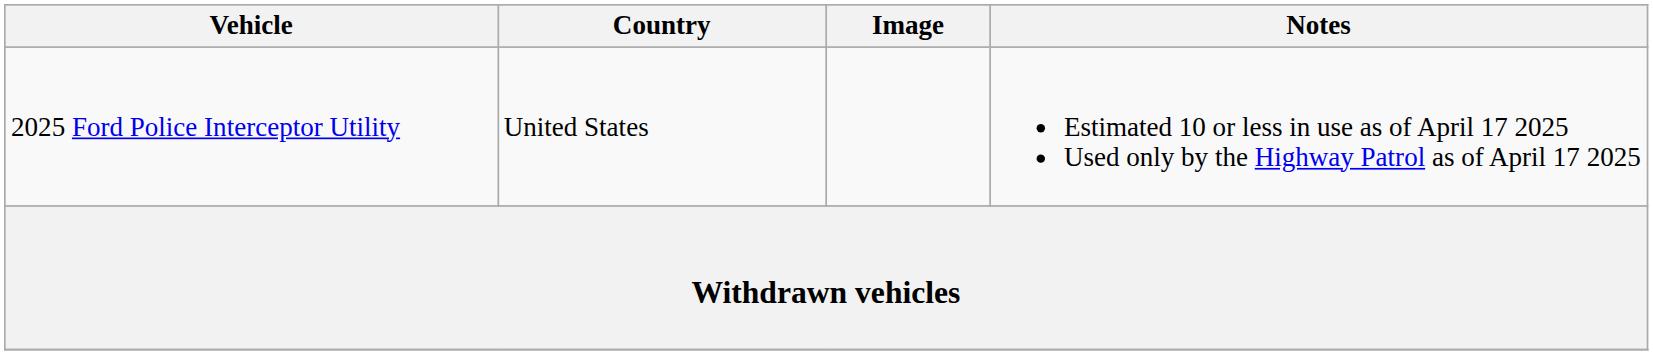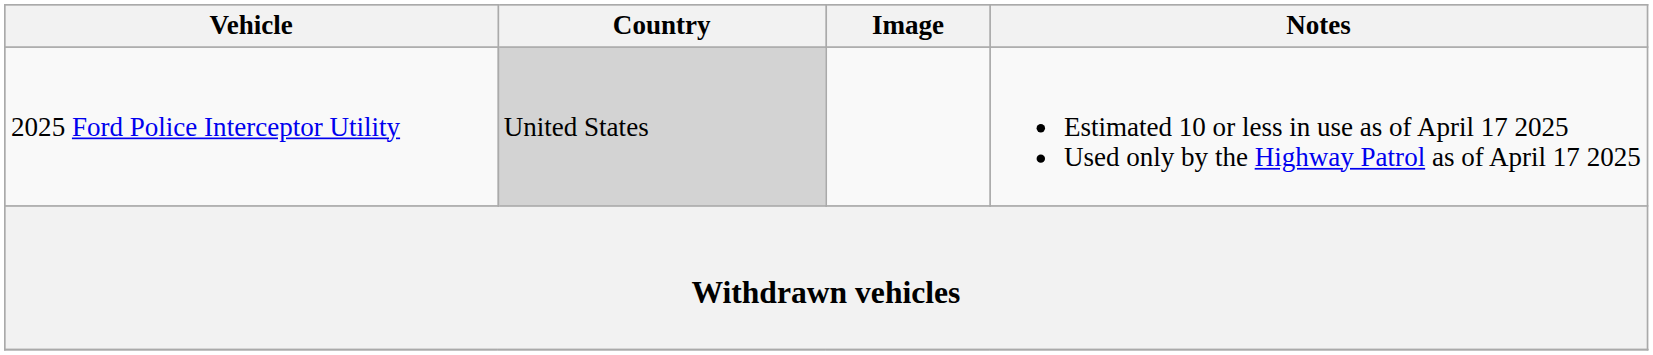(576, 126) no background -> (576, 126) lightgrey background
